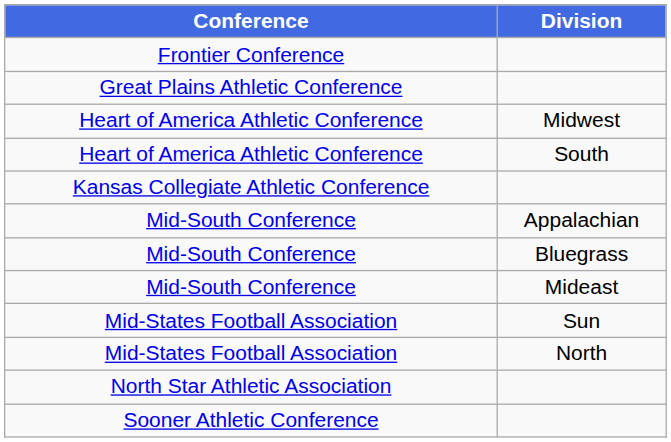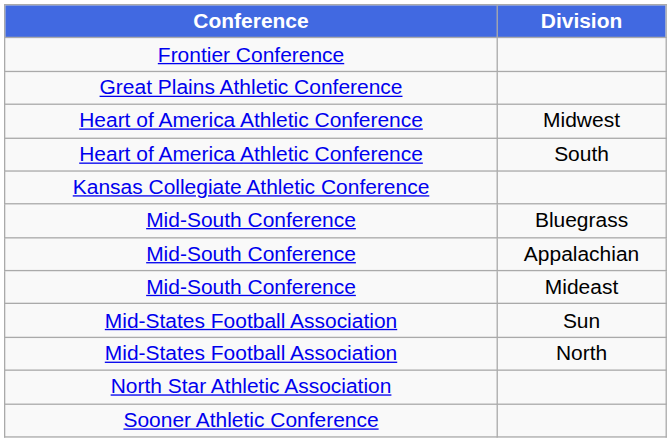(582, 220) Appalachian -> (582, 220) Bluegrass
(582, 253) Bluegrass -> (582, 253) Appalachian
